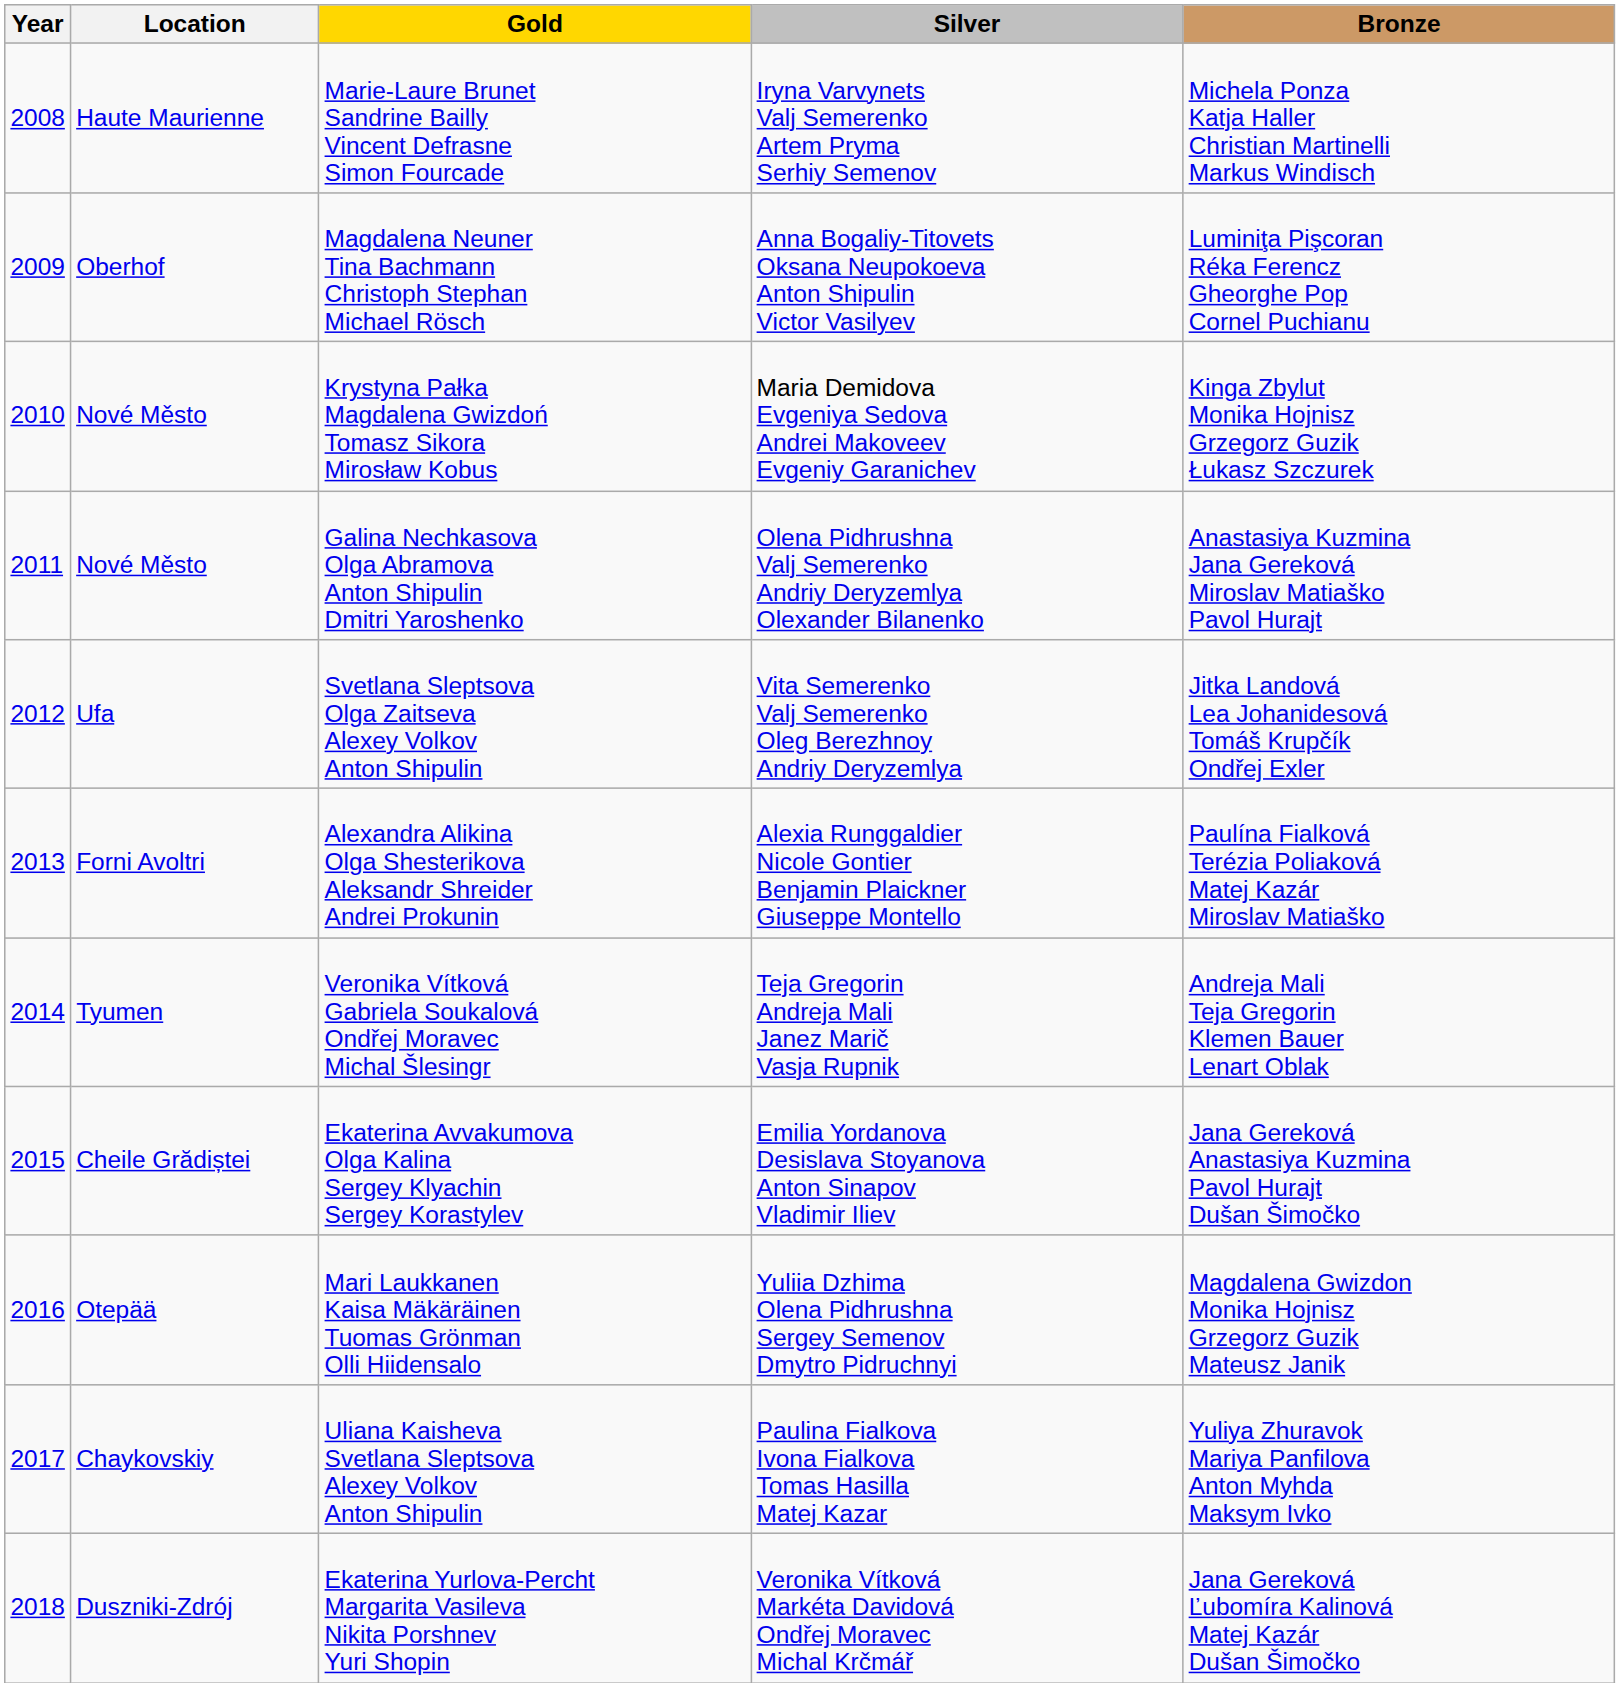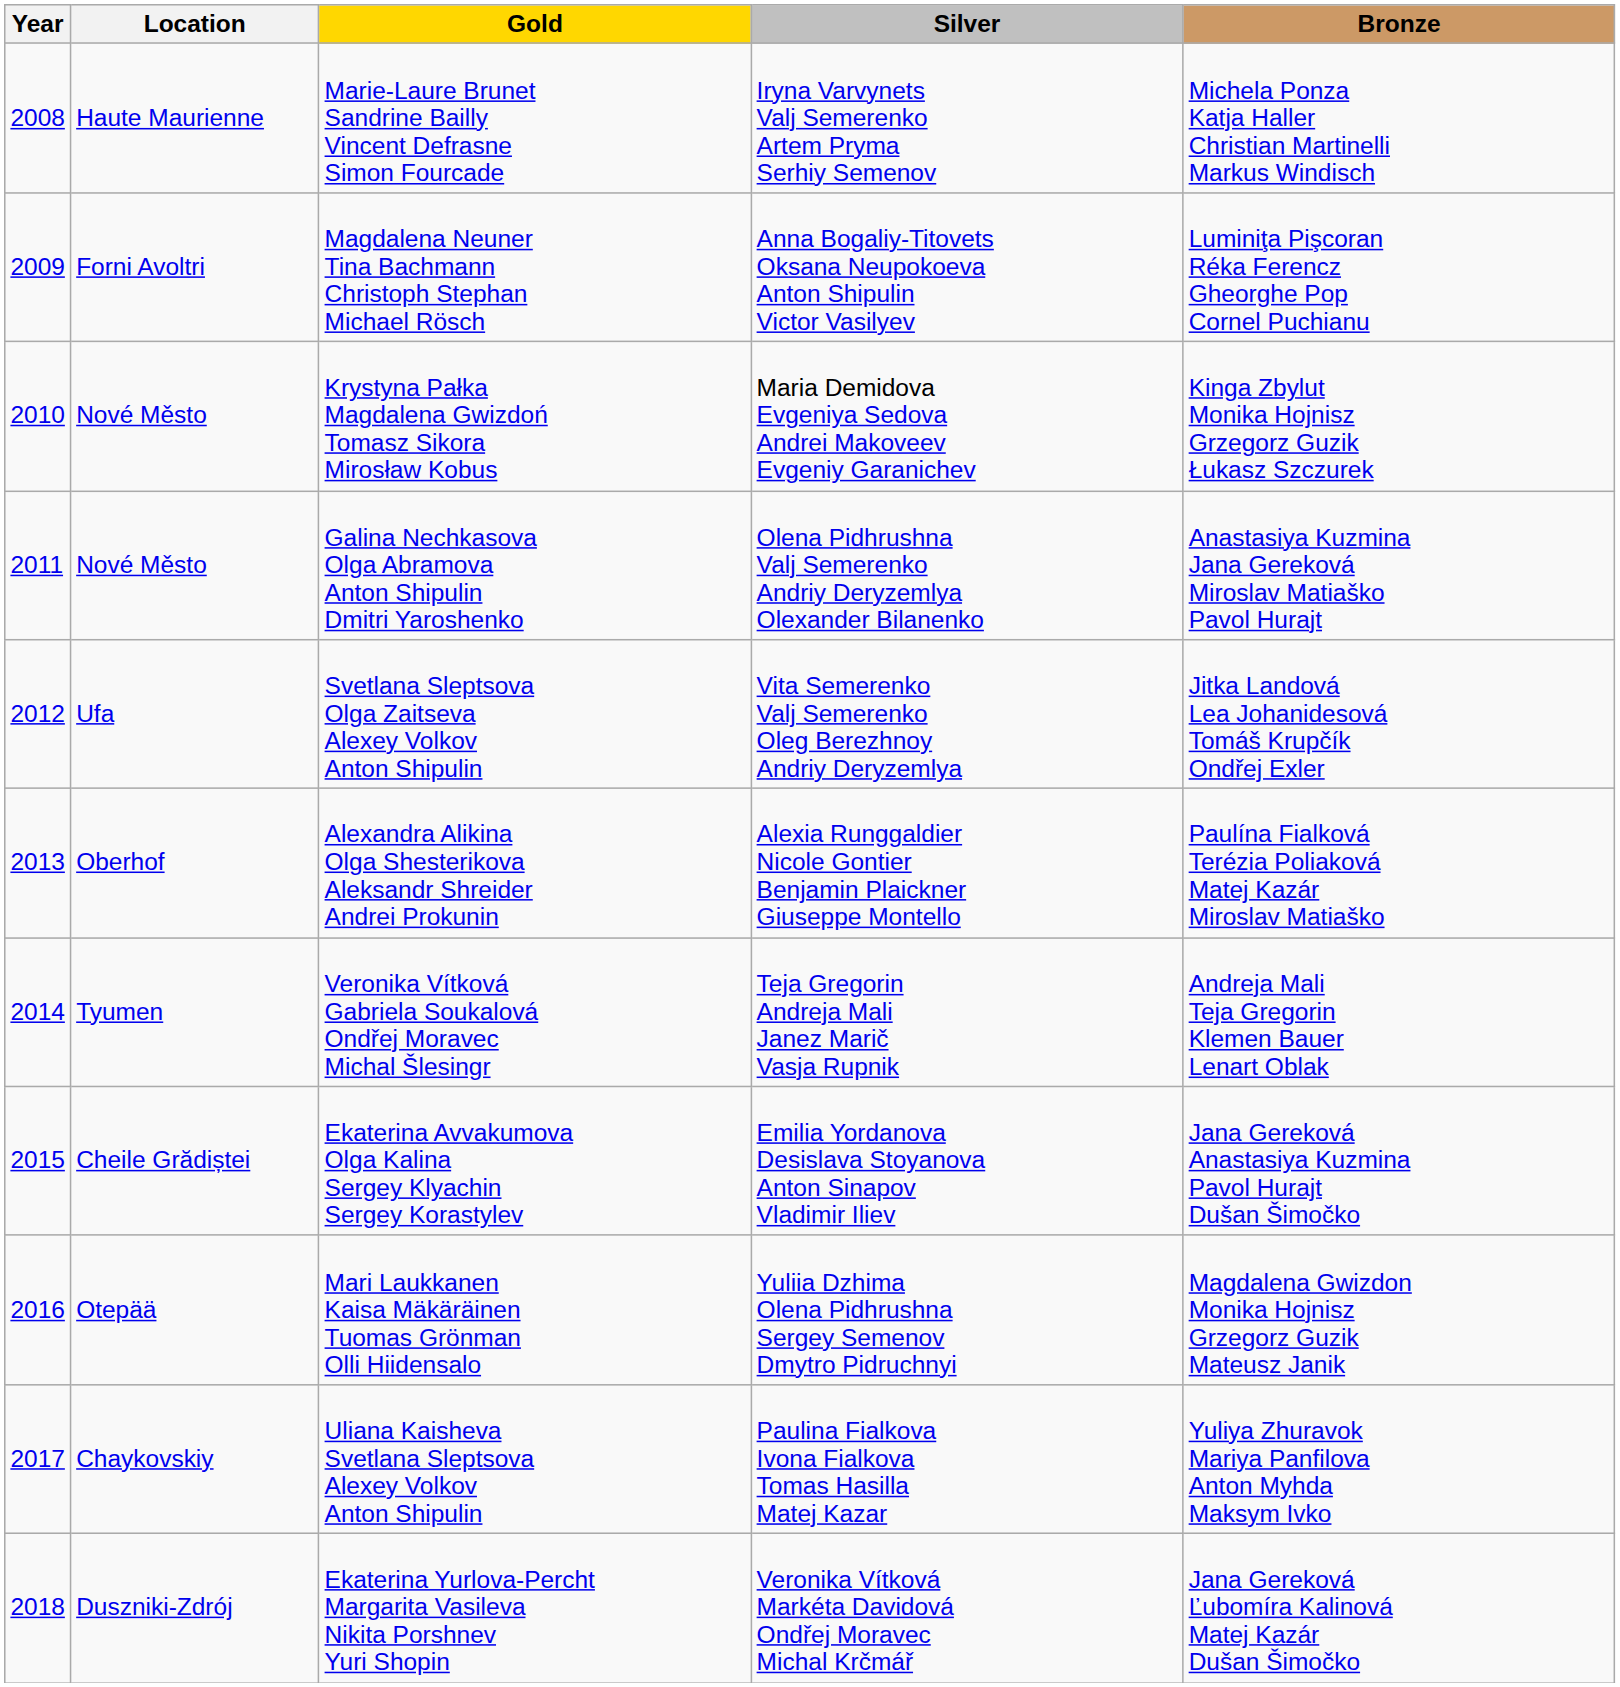(120, 266) Oberhof -> (141, 266) Forni Avoltri
(141, 862) Forni Avoltri -> (120, 862) Oberhof
